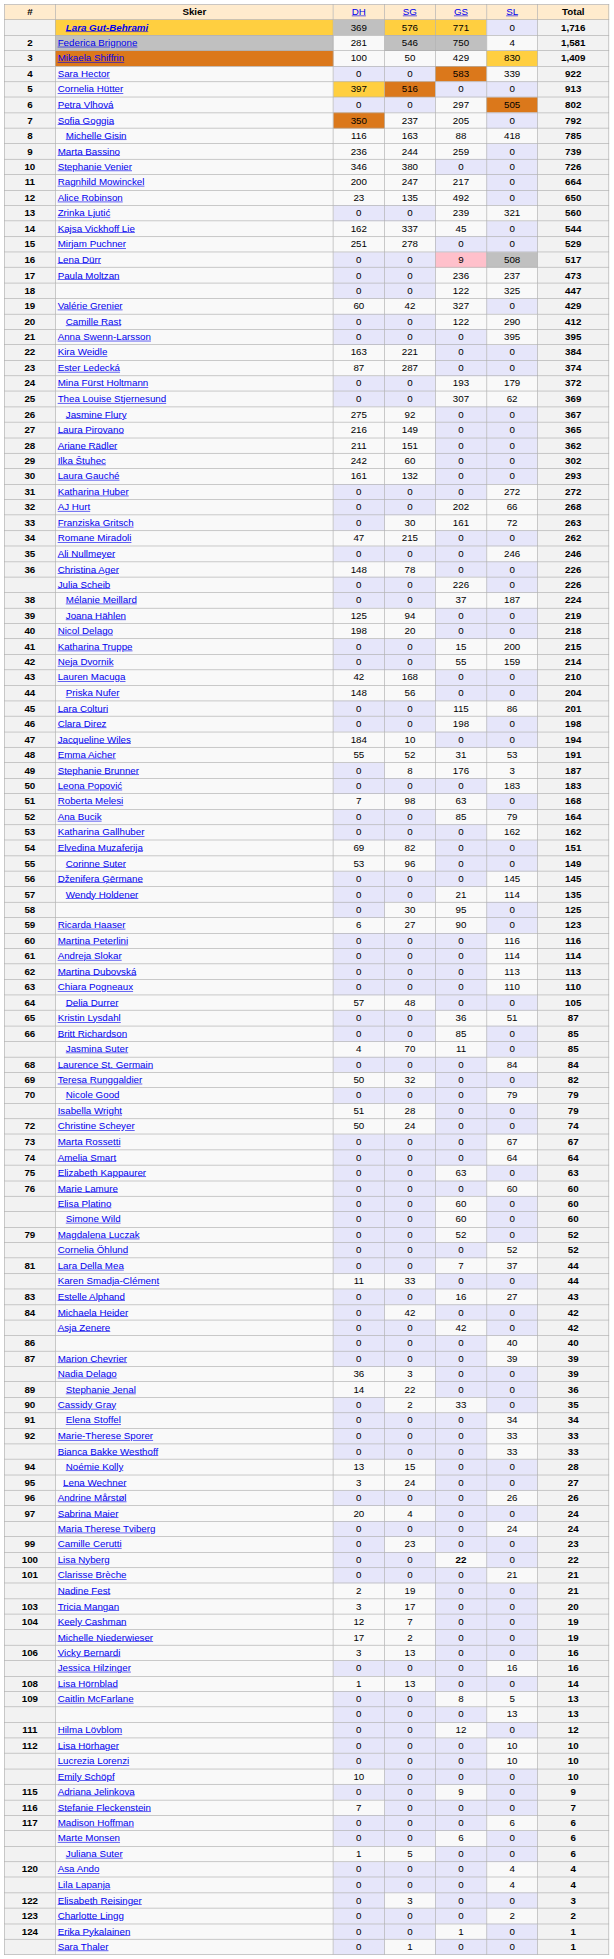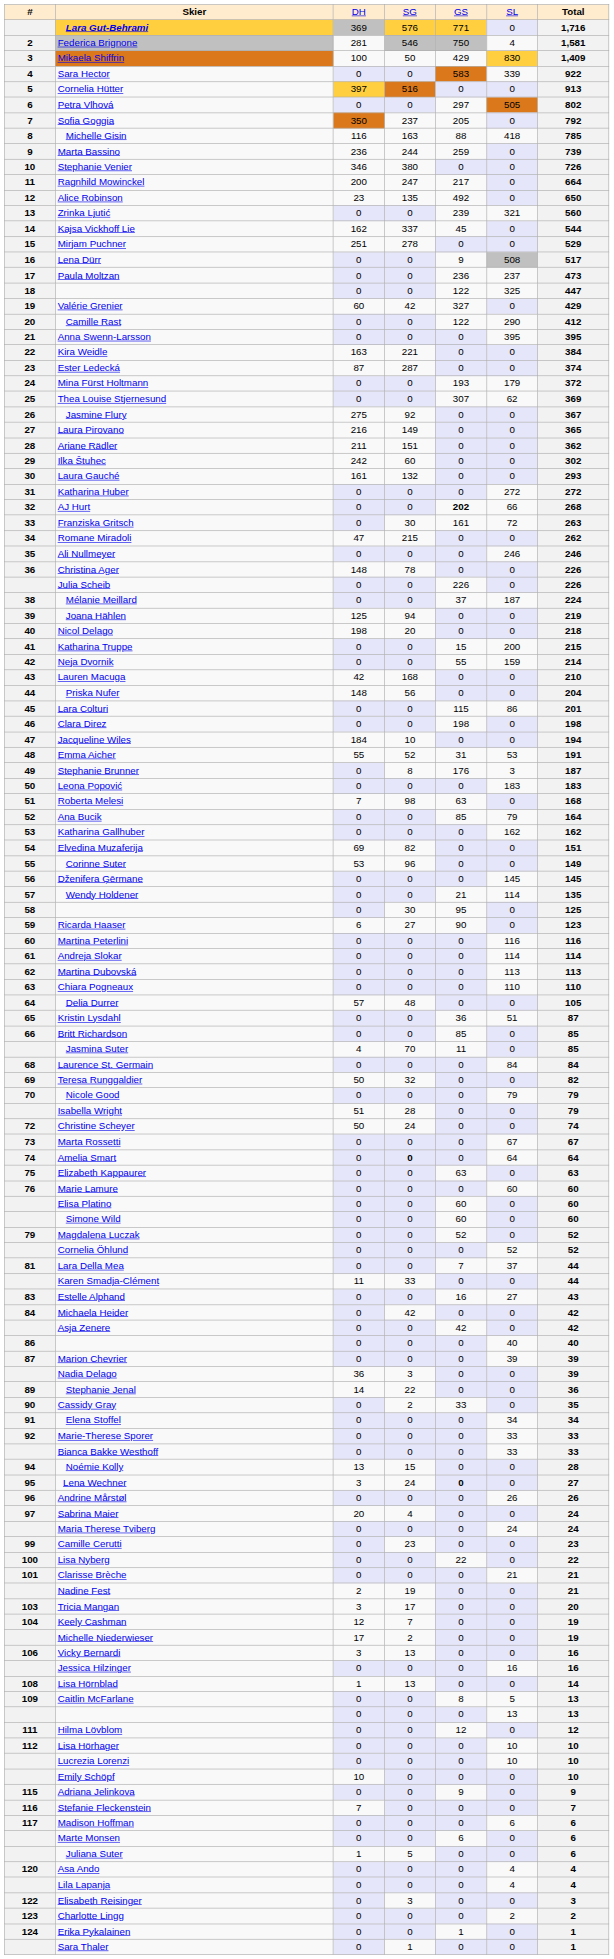(461, 259) pink background -> (461, 259) no background
(461, 507) normal -> (461, 507) bold
(410, 1157) normal -> (410, 1157) bold
(461, 1482) normal -> (461, 1482) bold
(461, 1560) bold -> (461, 1560) normal
